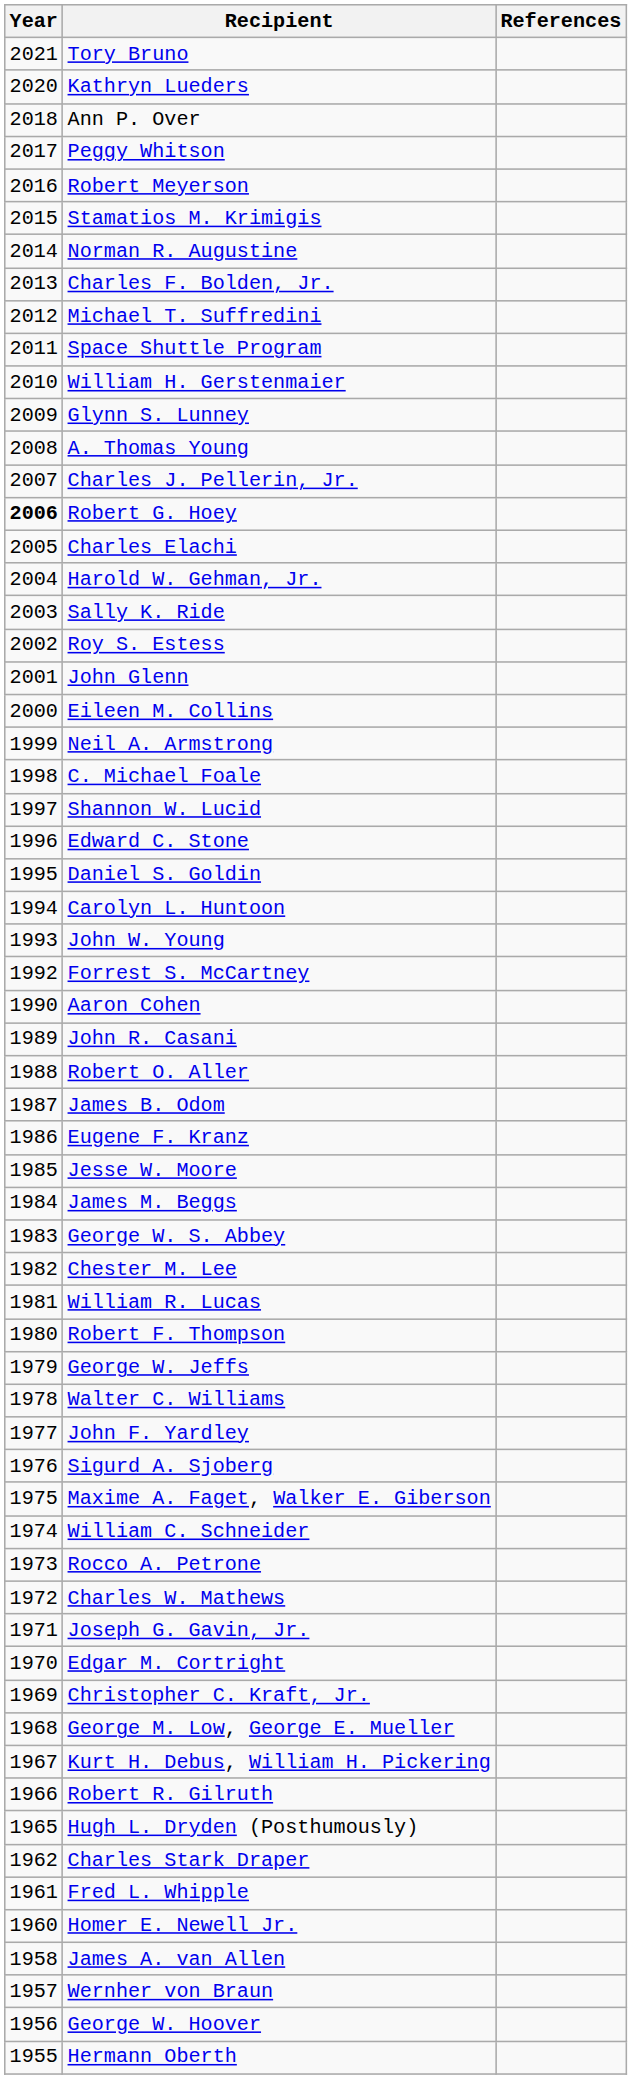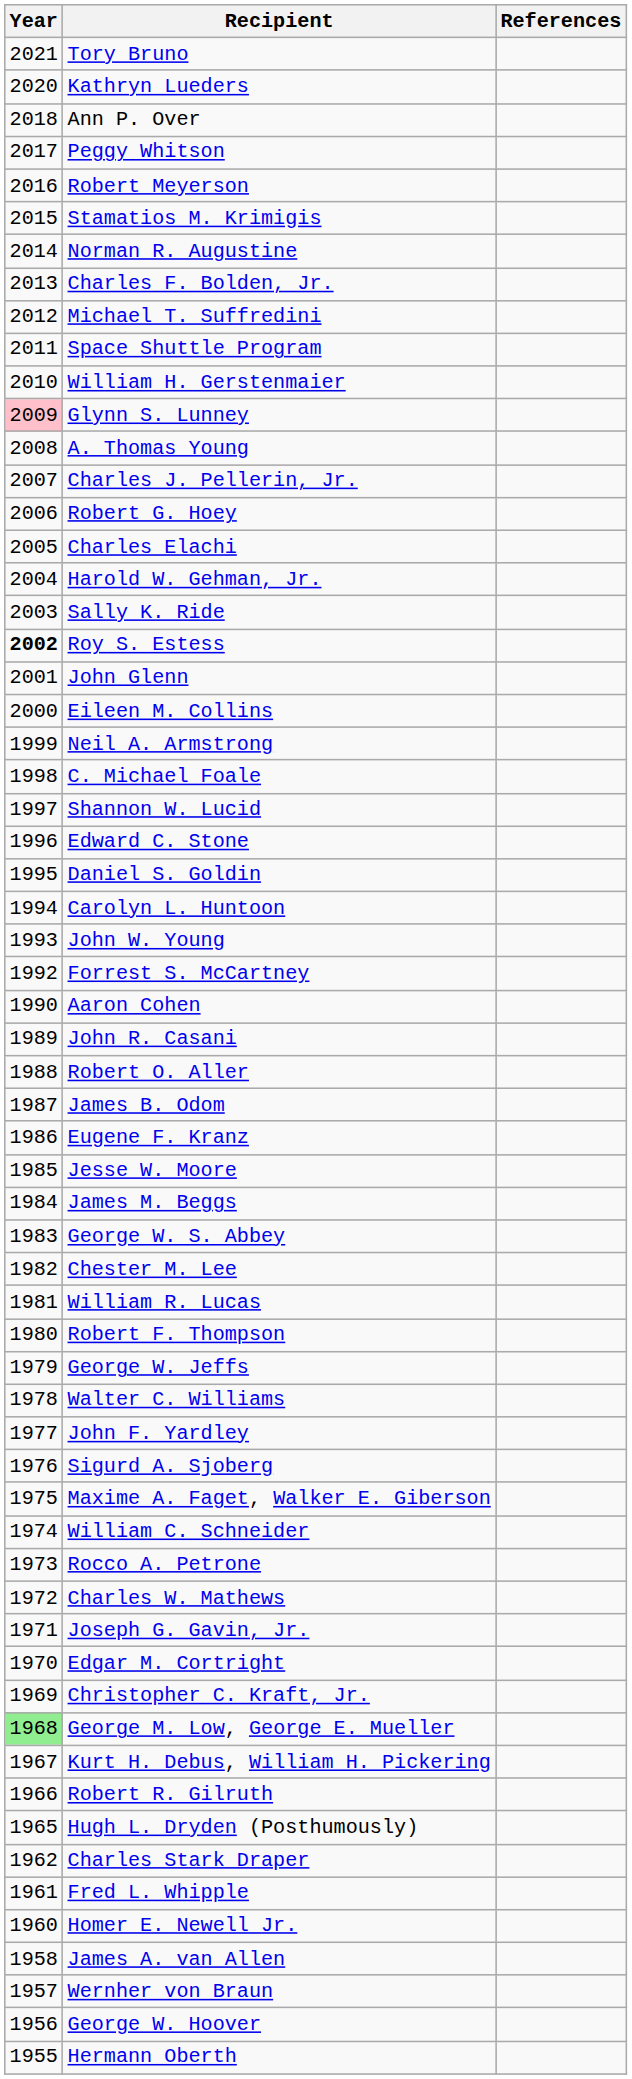(34, 415) no background -> (34, 415) pink background
(34, 514) bold -> (34, 514) normal
(34, 645) normal -> (34, 645) bold
(34, 1729) no background -> (34, 1729) lightgreen background
